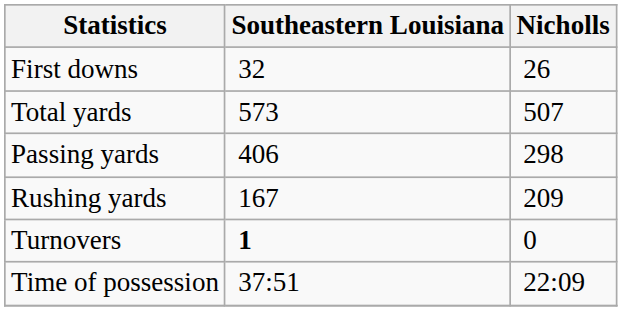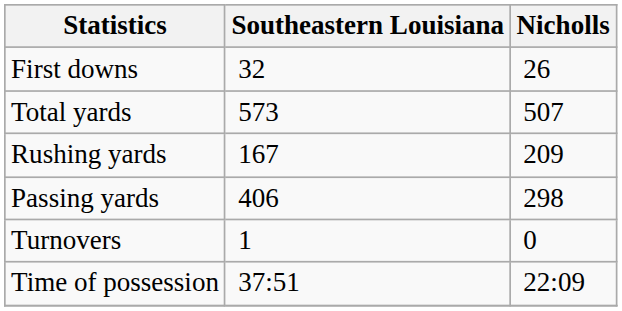rows swapped: (89, 197) <-> (85, 154)
(242, 240) bold -> (242, 240) normal
